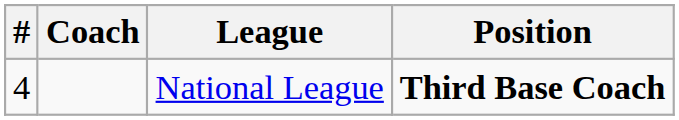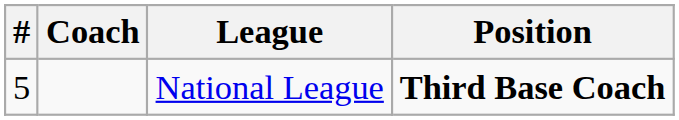(22, 86) 4 -> (22, 86) 5
